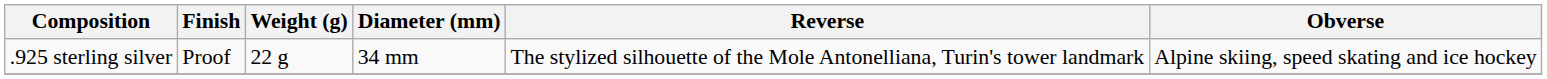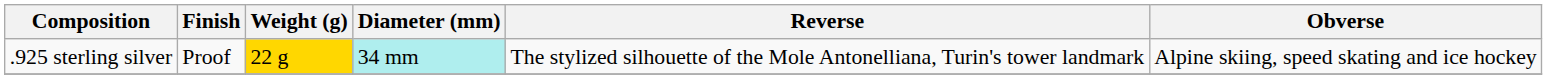(269, 56) no background -> (269, 56) gold background
(388, 56) no background -> (388, 56) paleturquoise background
